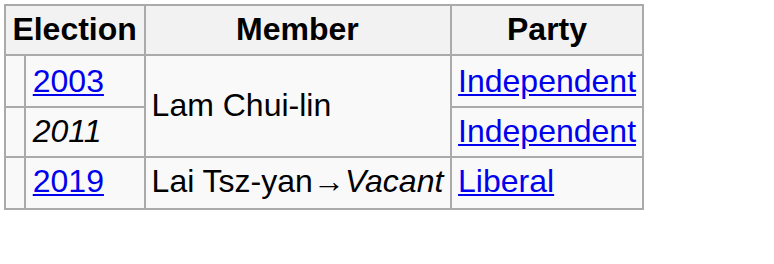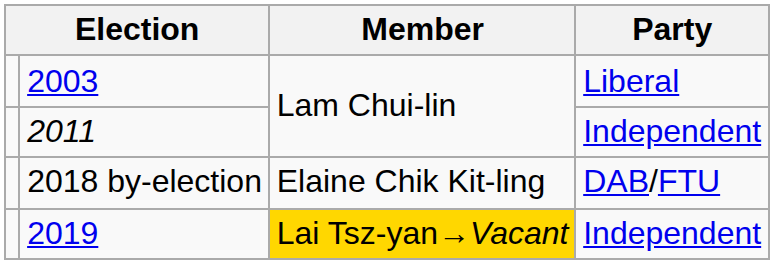(547, 80) Independent -> (631, 80) Liberal
+ row: (145, 182)
(297, 182) no background -> (423, 232) gold background
(506, 182) Liberal -> (672, 232) Independent
